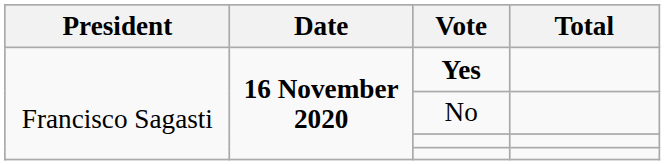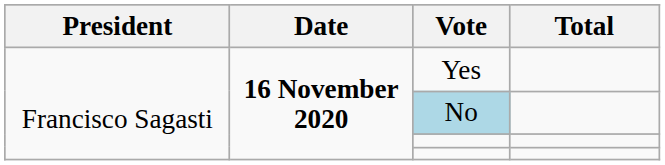(461, 69) bold -> (461, 69) normal
(461, 112) no background -> (461, 112) lightblue background
